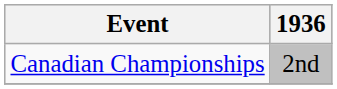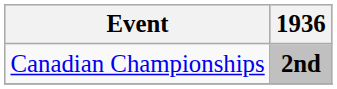(301, 63) normal -> (301, 63) bold
